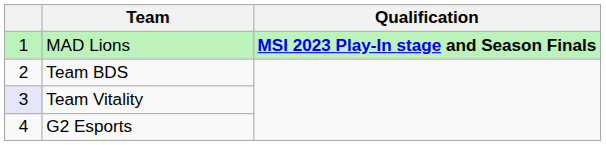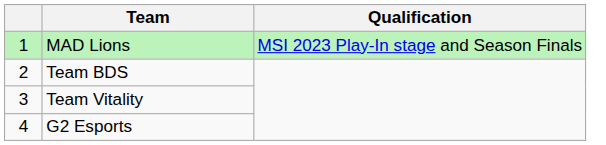(427, 45) bold -> (420, 45) normal
(23, 99) lavender background -> (23, 99) no background
